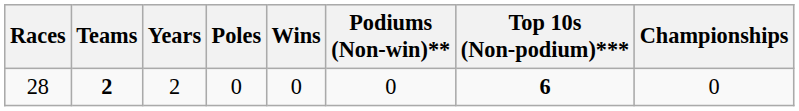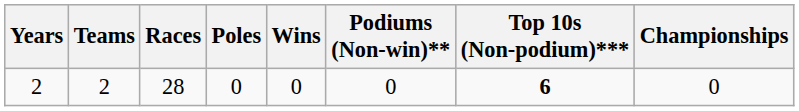columns swapped: (174, 36) <-> (38, 36)
(107, 86) bold -> (104, 86) normal
